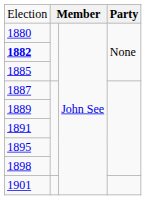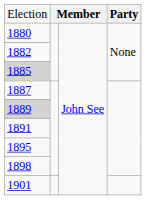(19, 52) bold -> (19, 52) normal
(19, 71) no background -> (19, 71) lightgrey background
(19, 109) no background -> (19, 109) lightgrey background
